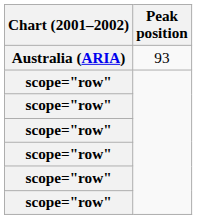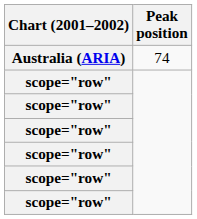(162, 57) 93 -> (162, 57) 74
